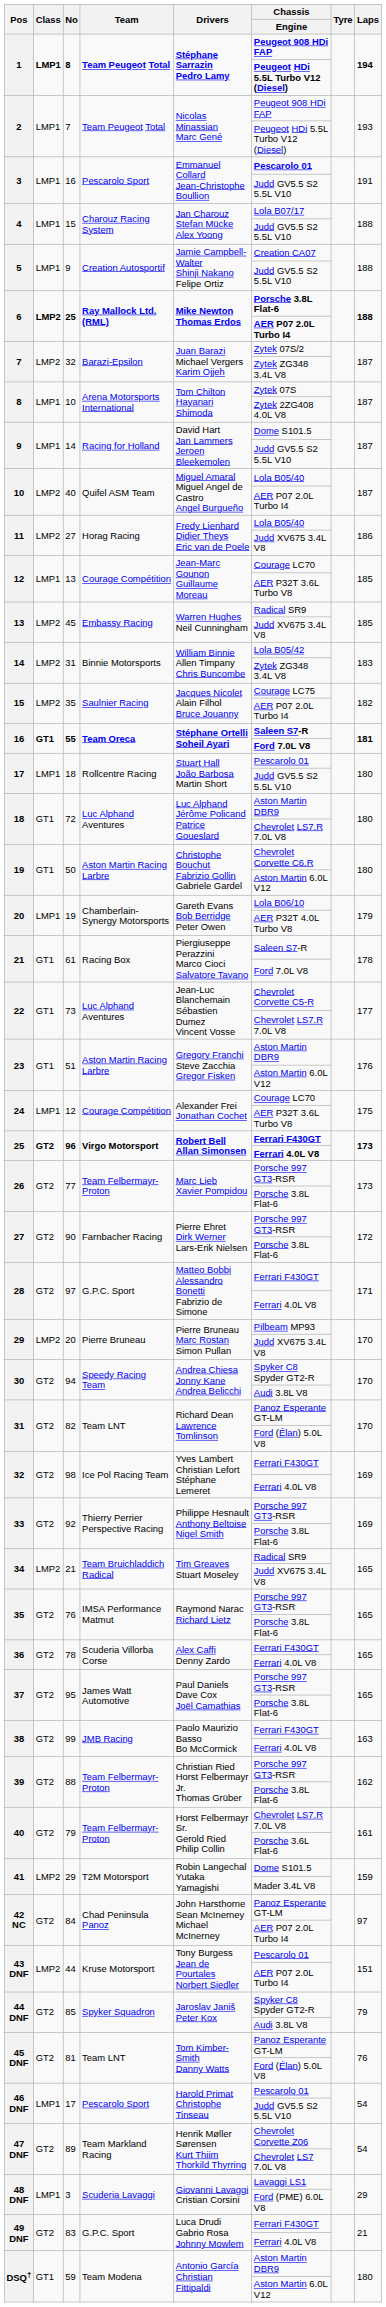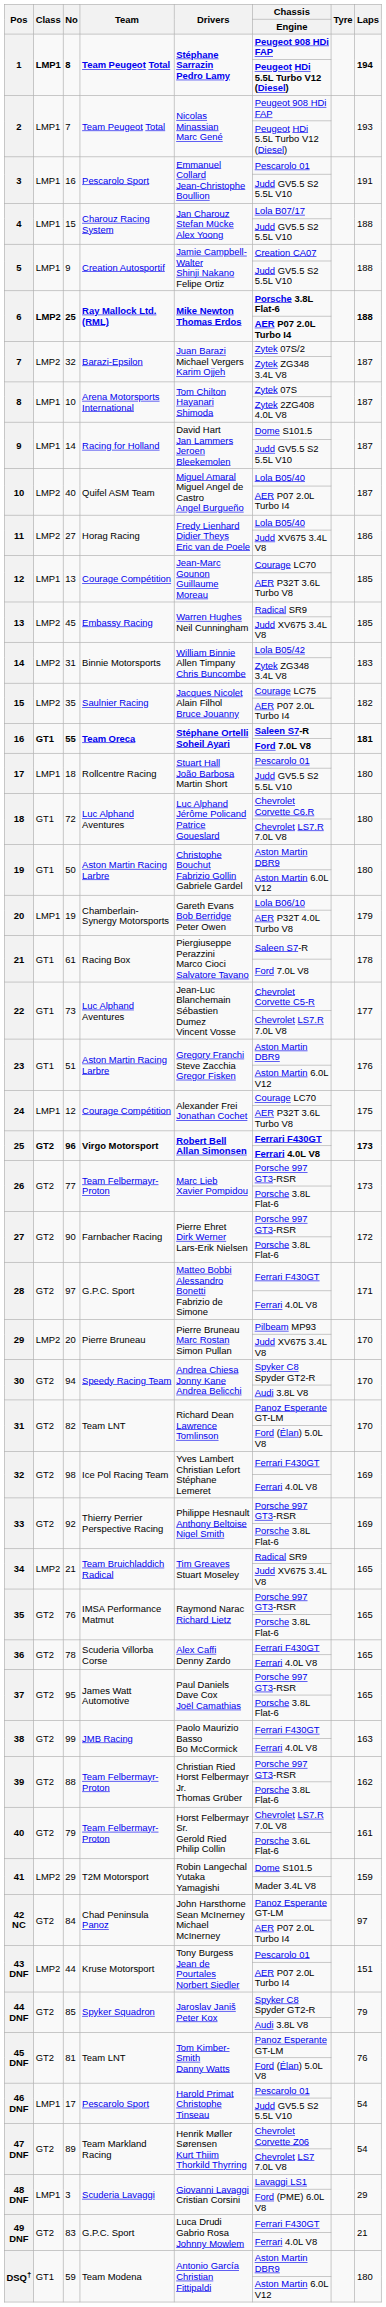(283, 166) bold -> (282, 166) normal
(280, 806) Aston Martin DBR9 -> (285, 806) Chevrolet Corvette C6.R
(284, 857) Chevrolet Corvette C6.R -> (281, 857) Aston Martin DBR9
